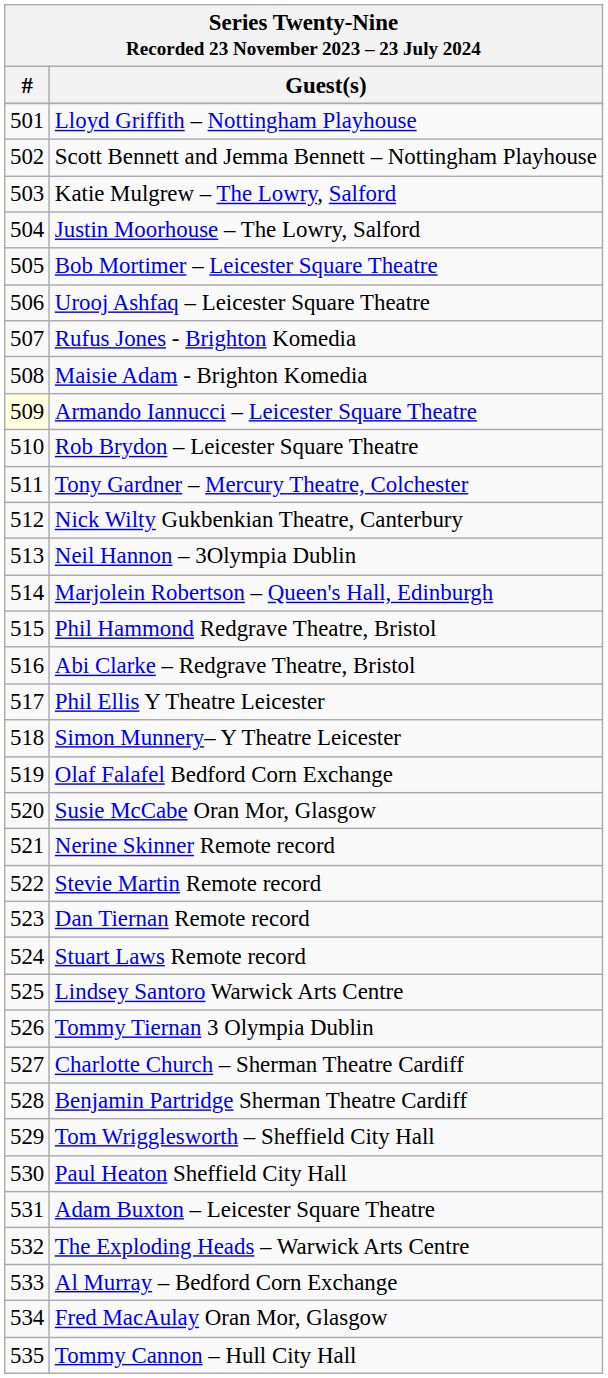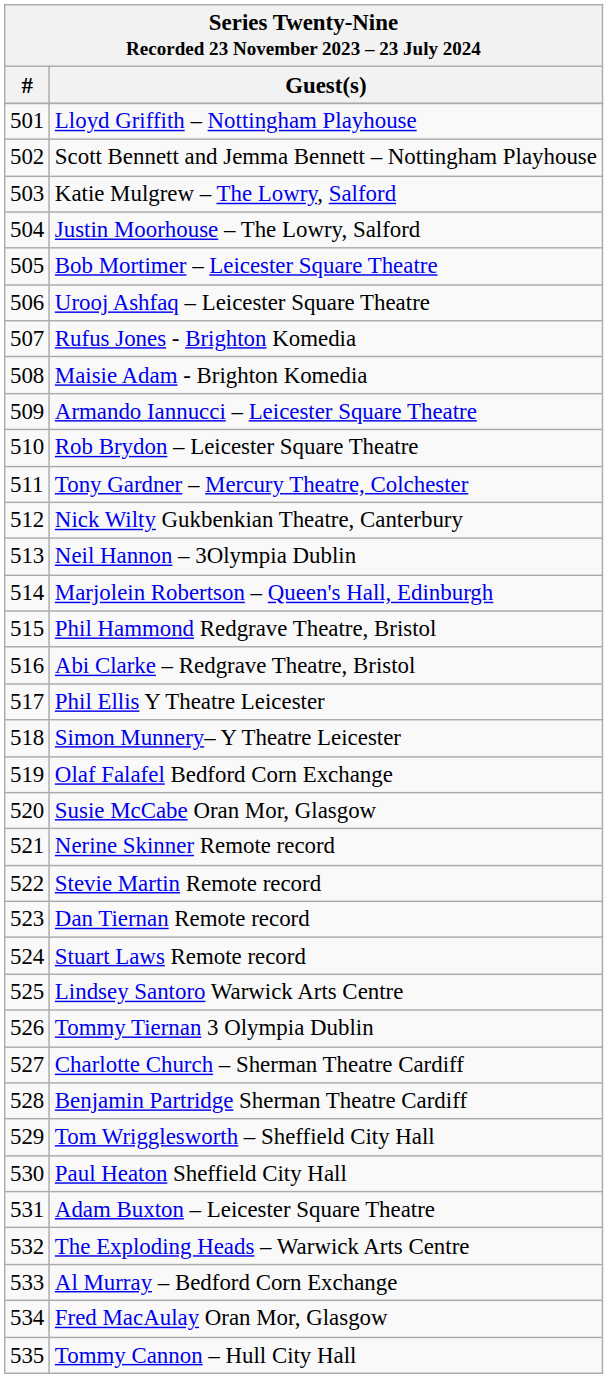(27, 411) lightyellow background -> (27, 411) no background
